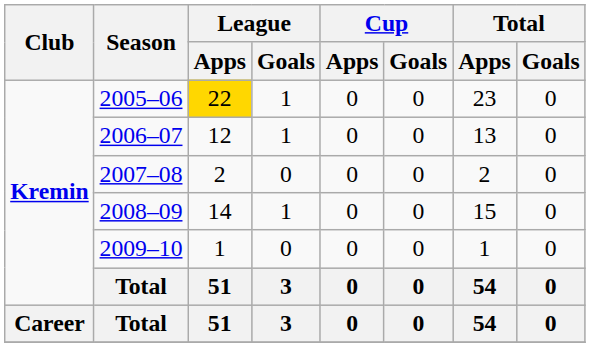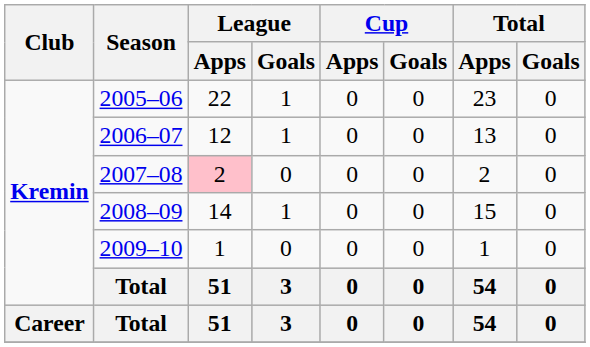(220, 98) gold background -> (220, 98) no background
(220, 173) no background -> (220, 173) pink background
